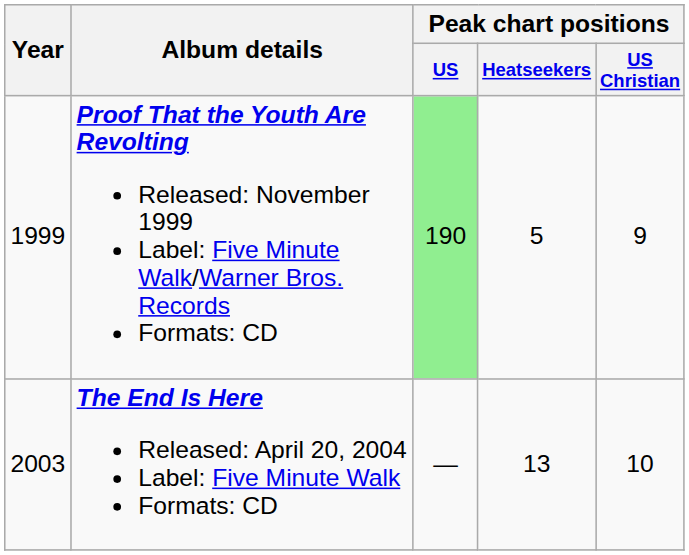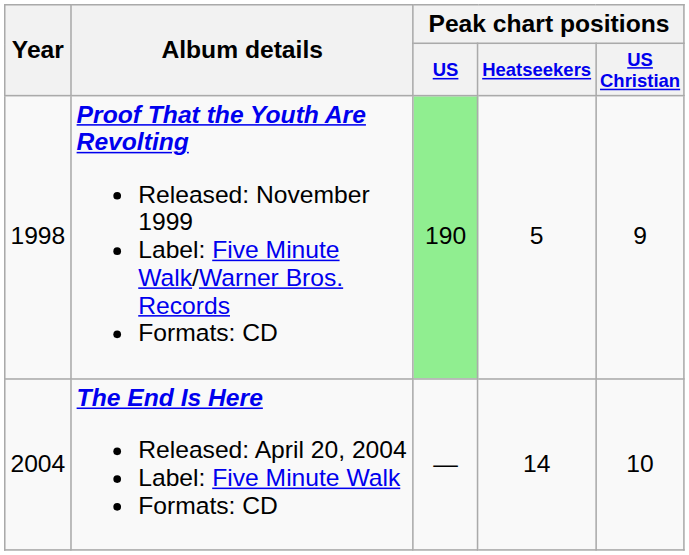(38, 236) 1999 -> (38, 236) 1998
(38, 463) 2003 -> (38, 463) 2004
(537, 463) 13 -> (537, 463) 14
